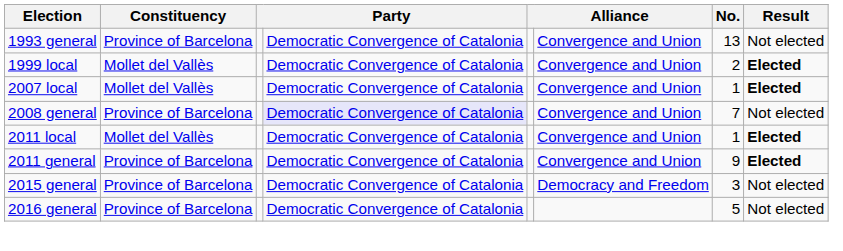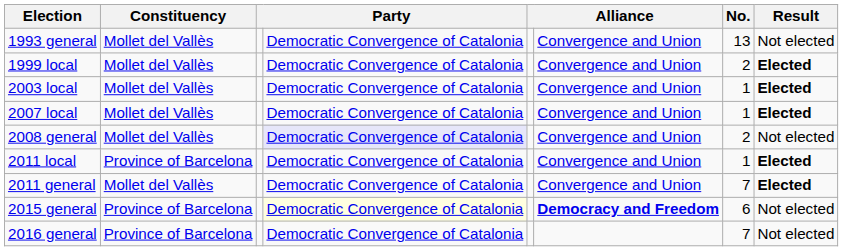(178, 40) Province of Barcelona -> (159, 40) Mollet del Vallès
+ row: (43, 88)
(178, 112) Province of Barcelona -> (159, 137) Mollet del Vallès
(736, 112) 7 -> (746, 137) 2
(159, 137) Mollet del Vallès -> (178, 161) Province of Barcelona
(178, 161) Province of Barcelona -> (159, 185) Mollet del Vallès
(736, 161) 9 -> (746, 185) 7
(395, 185) no background -> (395, 209) lightyellow background
(623, 185) normal -> (628, 209) bold
(736, 185) 3 -> (746, 209) 6
(736, 209) 5 -> (746, 233) 7
